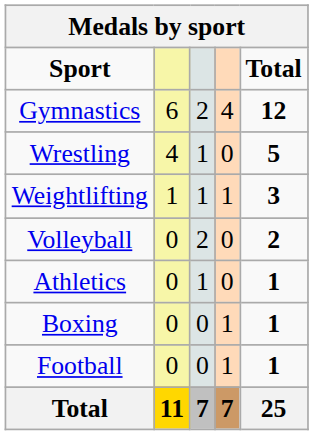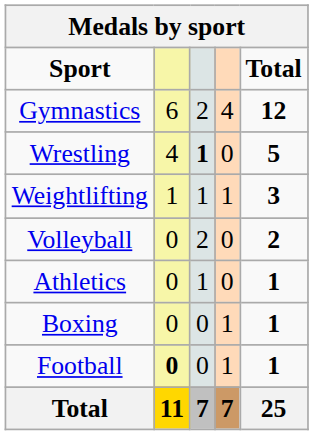(202, 153) normal -> (202, 153) bold
(172, 365) normal -> (172, 365) bold
